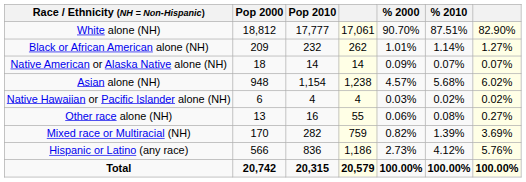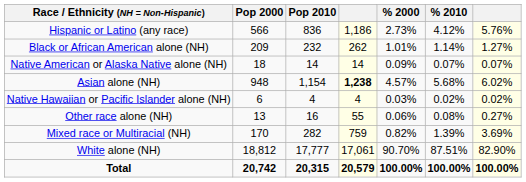rows swapped: (119, 30) <-> (119, 151)
(358, 82) normal -> (358, 82) bold
